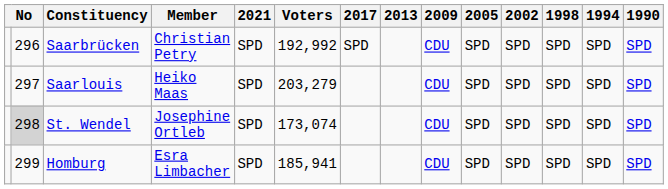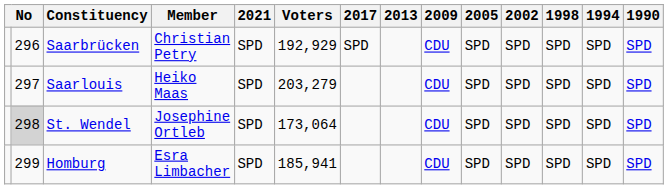(307, 47) 192,992 -> (307, 47) 192,929
(307, 125) 173,074 -> (307, 125) 173,064
